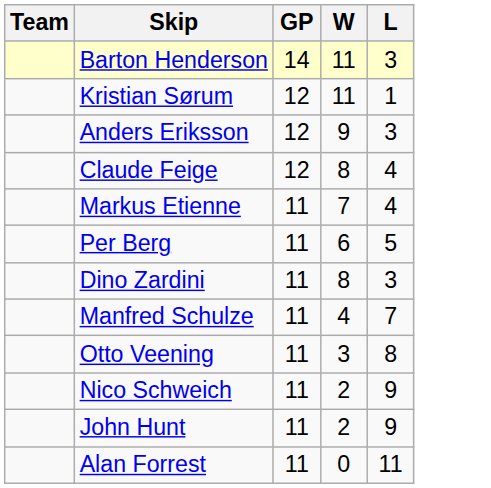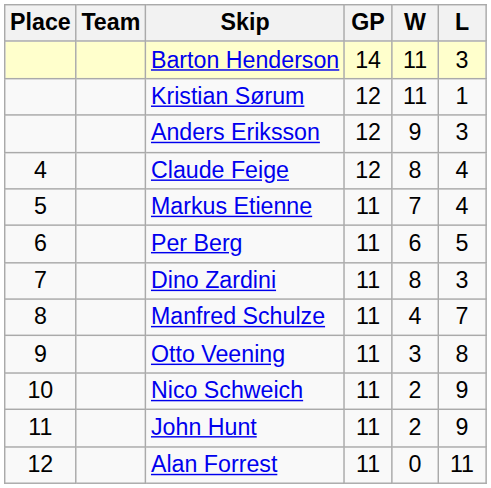+ column: (40, 22)
